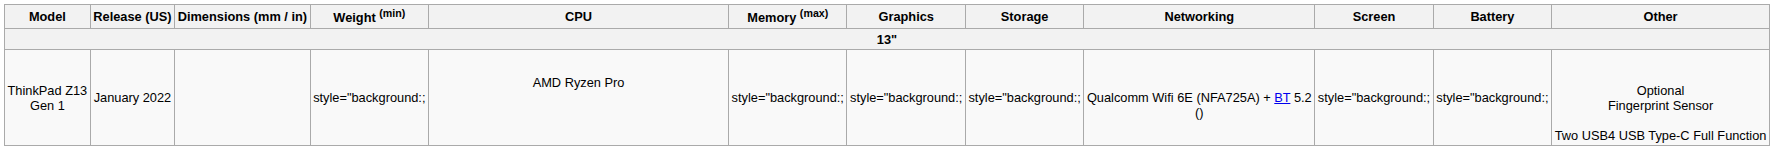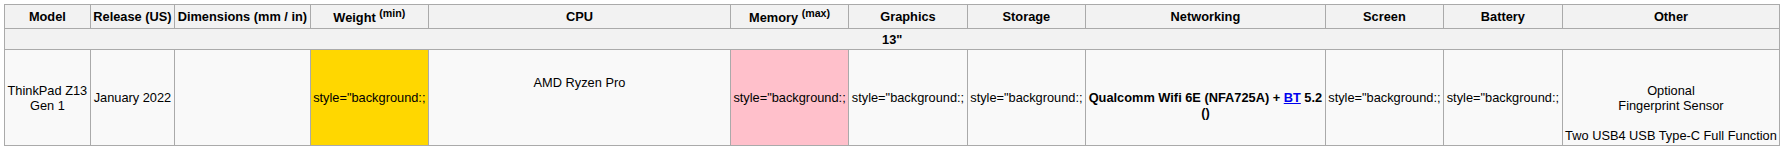(369, 98) no background -> (369, 98) gold background
(788, 98) no background -> (790, 98) pink background
(1199, 105) normal -> (1205, 105) bold
